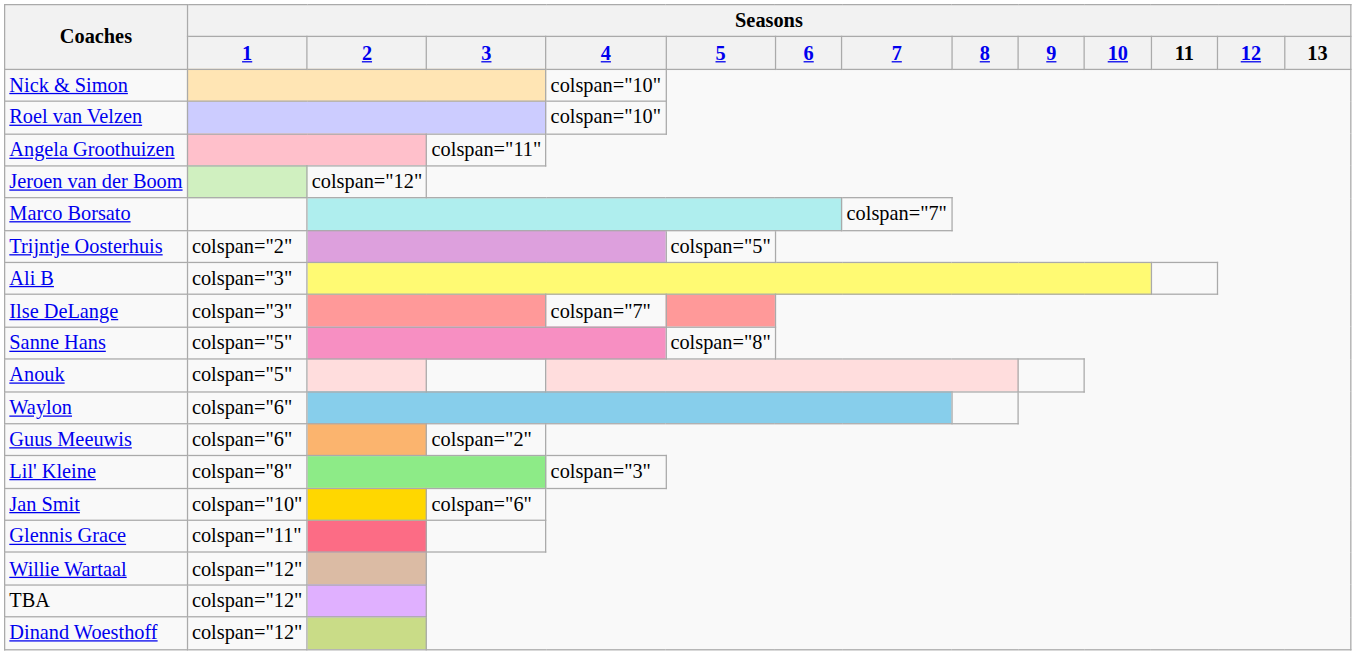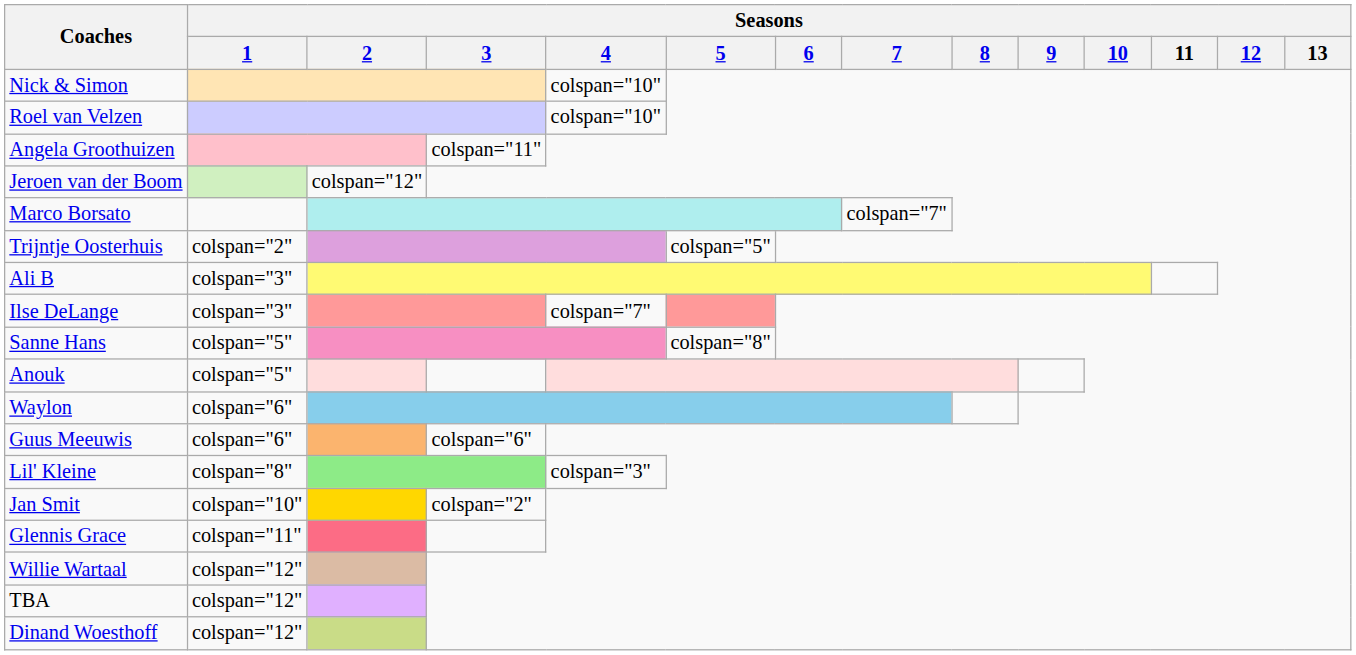(482, 439) colspan="2" -> (482, 439) colspan="6"
(482, 504) colspan="6" -> (482, 504) colspan="2"
